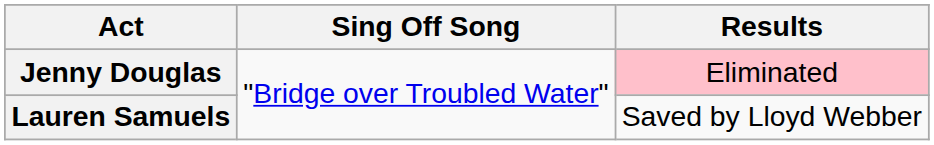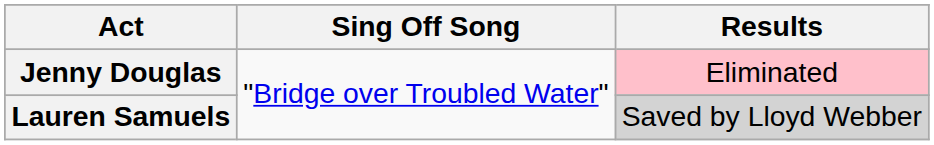(772, 116) no background -> (772, 116) lightgrey background
